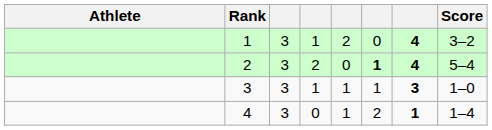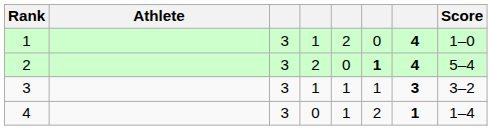columns swapped: (247, 16) <-> (115, 16)
(462, 40) 3–2 -> (462, 40) 1–0
(462, 88) 1–0 -> (462, 88) 3–2
